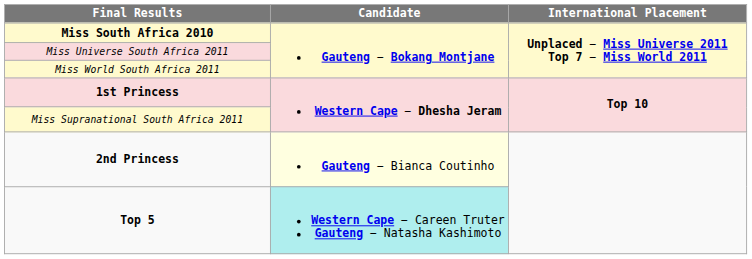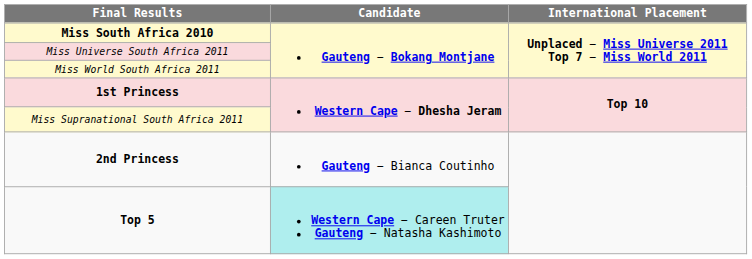(389, 166) lightyellow background -> (389, 166) no background
